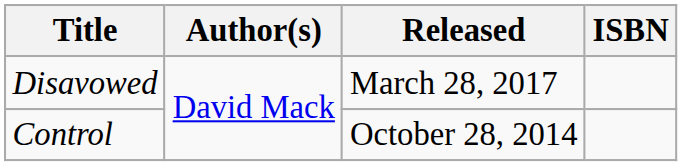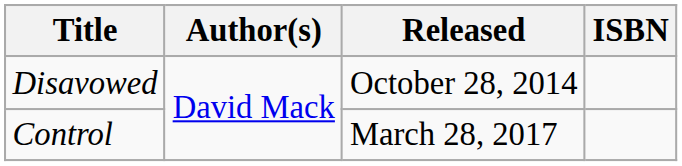(454, 82) March 28, 2017 -> (464, 82) October 28, 2014
(464, 133) October 28, 2014 -> (454, 133) March 28, 2017
